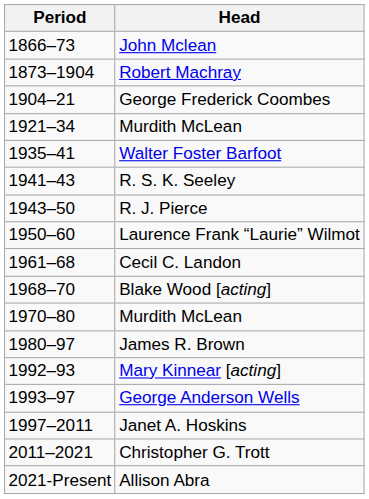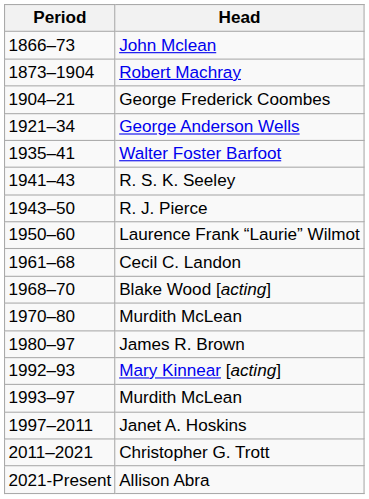(181, 126) Murdith McLean -> (209, 126) George Anderson Wells
(209, 398) George Anderson Wells -> (181, 398) Murdith McLean
